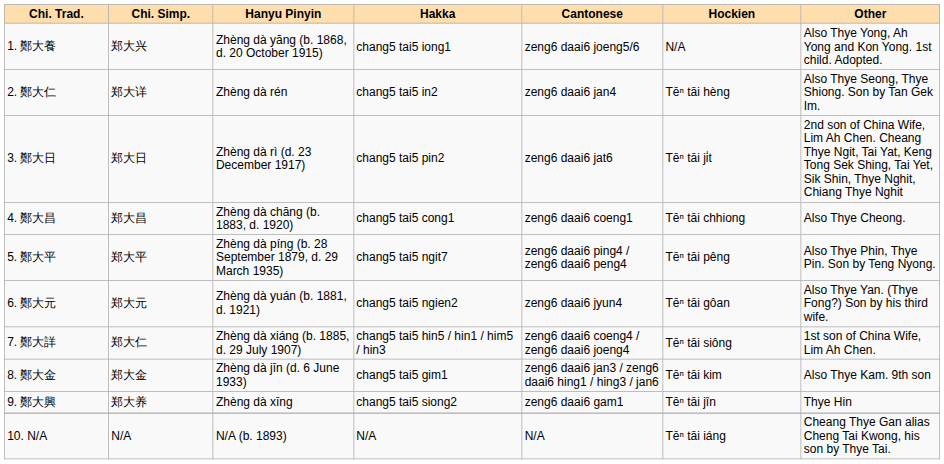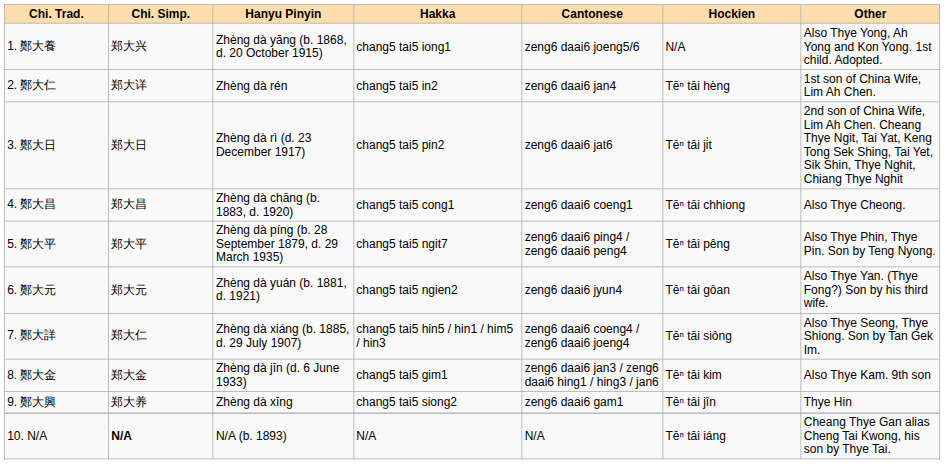(868, 92) Also Thye Seong, Thye Shiong. Son by Tan Gek Im. -> (862, 85) 1st son of China Wife, Lim Ah Chen.
(862, 342) 1st son of China Wife, Lim Ah Chen. -> (868, 336) Also Thye Seong, Thye Shiong. Son by Tan Gek Im.
(121, 436) normal -> (122, 436) bold
